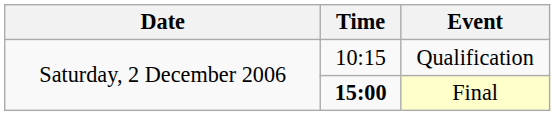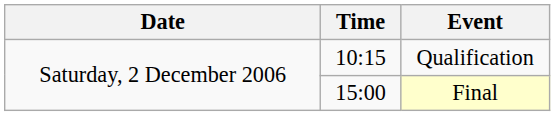(361, 92) bold -> (361, 92) normal
